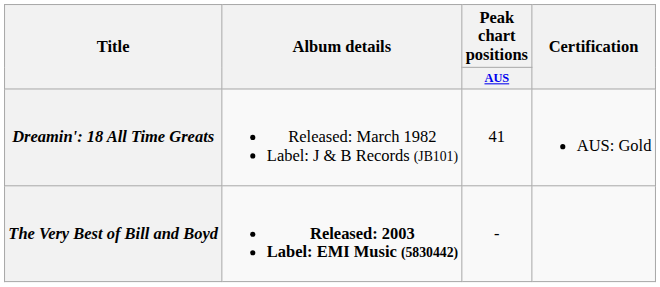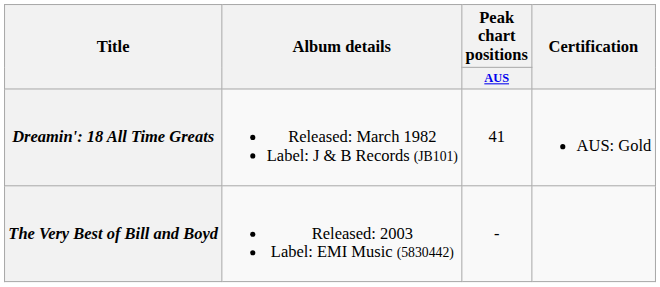(342, 243) bold -> (342, 243) normal
